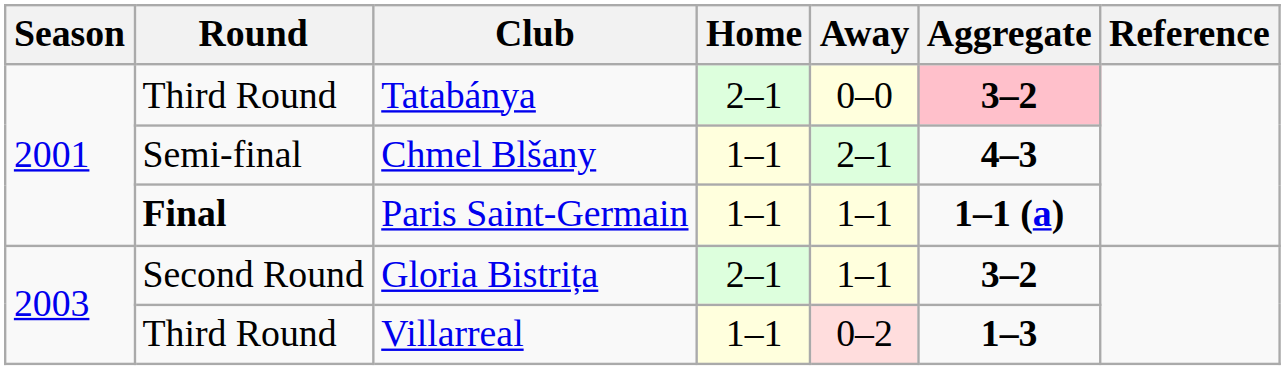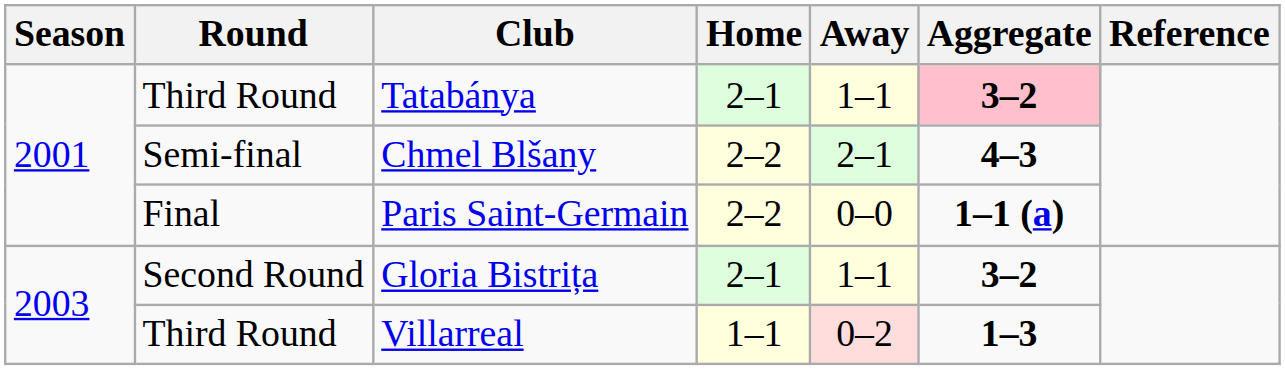(865, 94) 0–0 -> (865, 94) 1–1
(754, 154) 1–1 -> (754, 154) 2–2
(184, 214) bold -> (181, 214) normal
(754, 214) 1–1 -> (754, 214) 2–2
(865, 214) 1–1 -> (865, 214) 0–0
